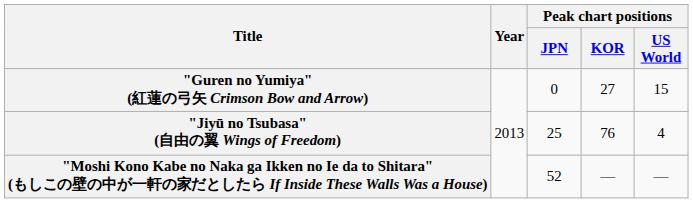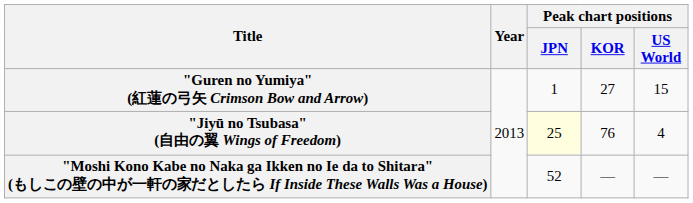(554, 90) 0 -> (554, 90) 1
(554, 133) no background -> (554, 133) lightyellow background
